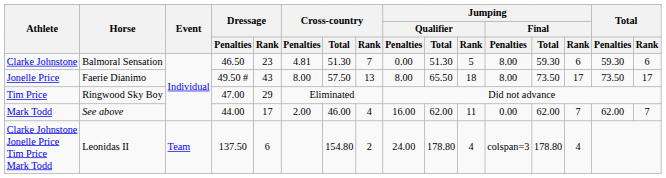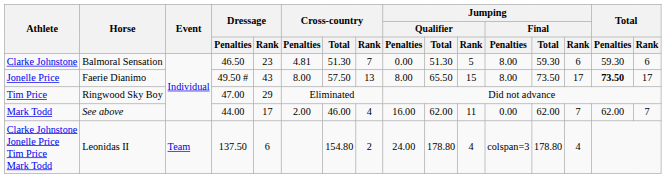(471, 78) 18 -> (471, 78) 15
(613, 78) normal -> (613, 78) bold
